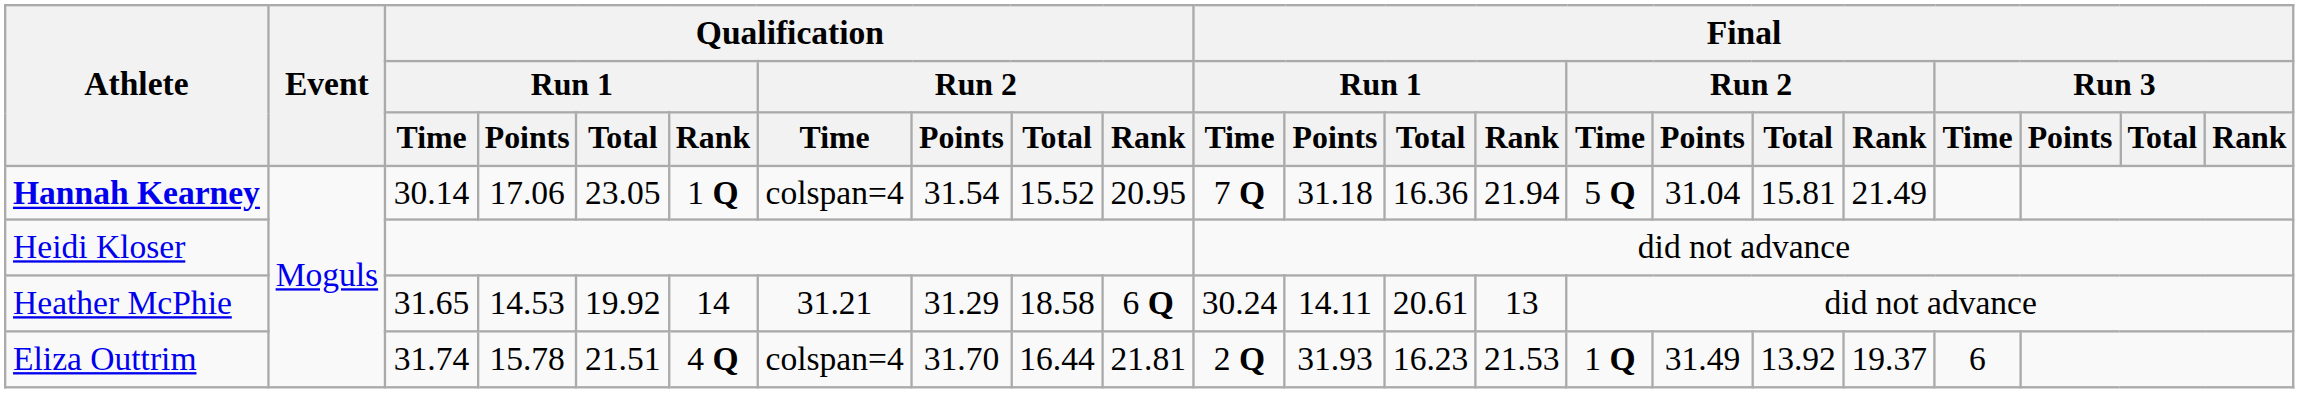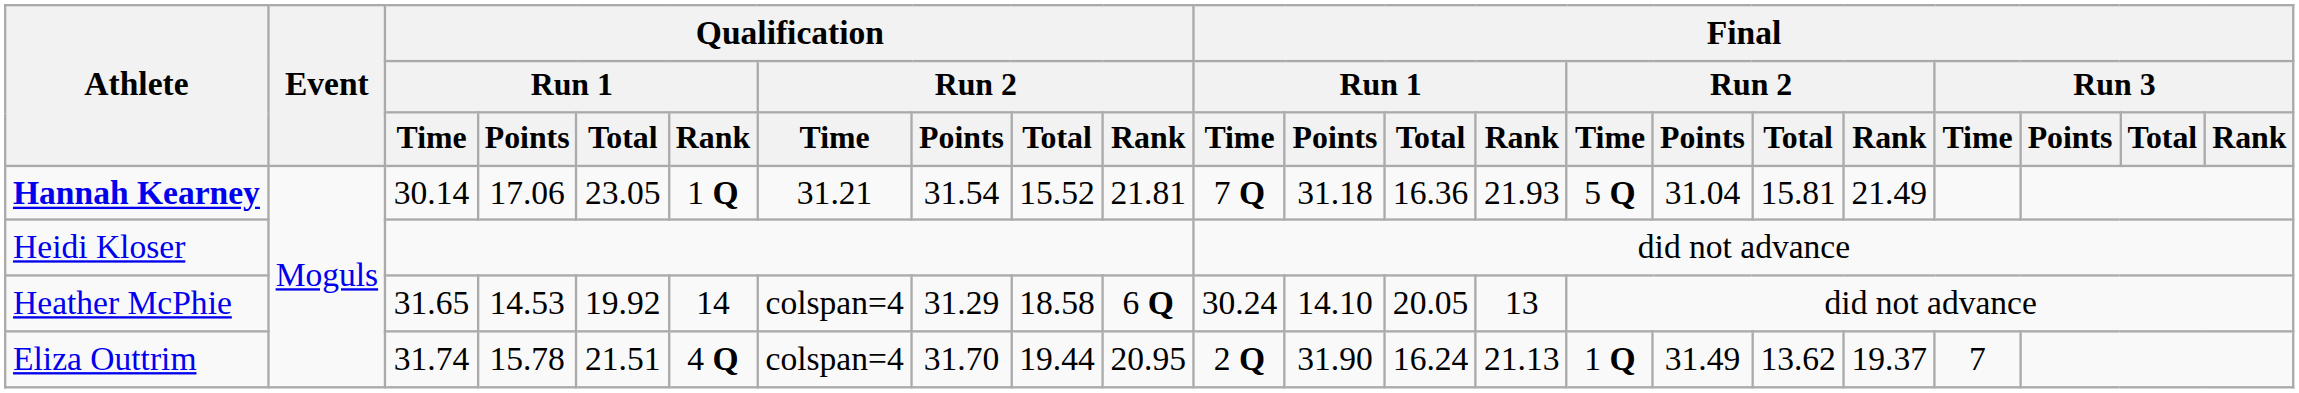(835, 192) colspan=4 -> (835, 192) 31.21
(1148, 192) 20.95 -> (1148, 192) 21.81
(1522, 192) 21.94 -> (1522, 192) 21.93
(835, 303) 31.21 -> (835, 303) colspan=4
(1335, 303) 14.11 -> (1335, 303) 14.10
(1431, 303) 20.61 -> (1431, 303) 20.05
(1057, 358) 16.44 -> (1057, 358) 19.44
(1148, 358) 21.81 -> (1148, 358) 20.95
(1335, 358) 31.93 -> (1335, 358) 31.90
(1431, 358) 16.23 -> (1431, 358) 16.24
(1522, 358) 21.53 -> (1522, 358) 21.13
(1798, 358) 13.92 -> (1798, 358) 13.62
(1977, 358) 6 -> (1977, 358) 7
